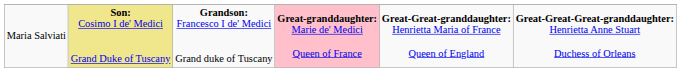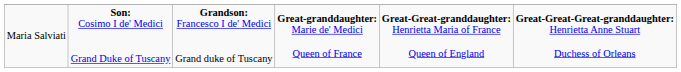(121, 36) khaki background -> (121, 36) no background
(327, 36) pink background -> (327, 36) no background
